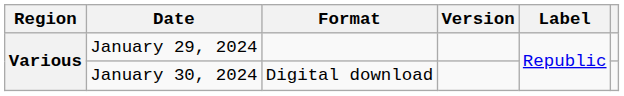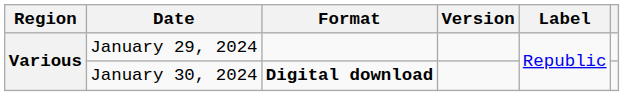(349, 76) normal -> (349, 76) bold
